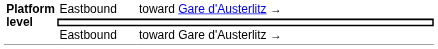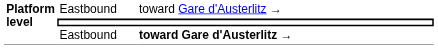(210, 35) normal -> (216, 35) bold
